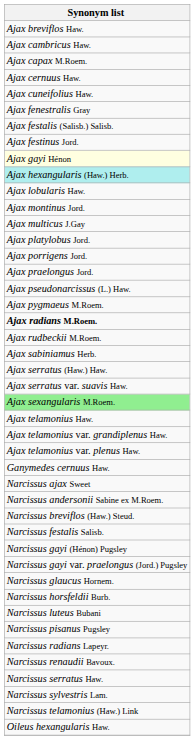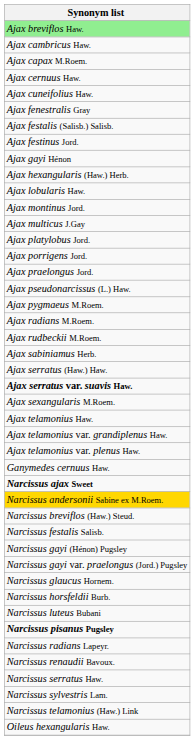(45, 28) no background -> (45, 28) lightgreen background
(39, 158) lightyellow background -> (39, 158) no background
(68, 175) paleturquoise background -> (68, 175) no background
(52, 321) bold -> (50, 321) normal
(67, 386) normal -> (69, 386) bold
(61, 402) lightgreen background -> (61, 402) no background
(48, 483) normal -> (50, 483) bold
(85, 499) no background -> (85, 499) gold background
(58, 629) normal -> (60, 629) bold
